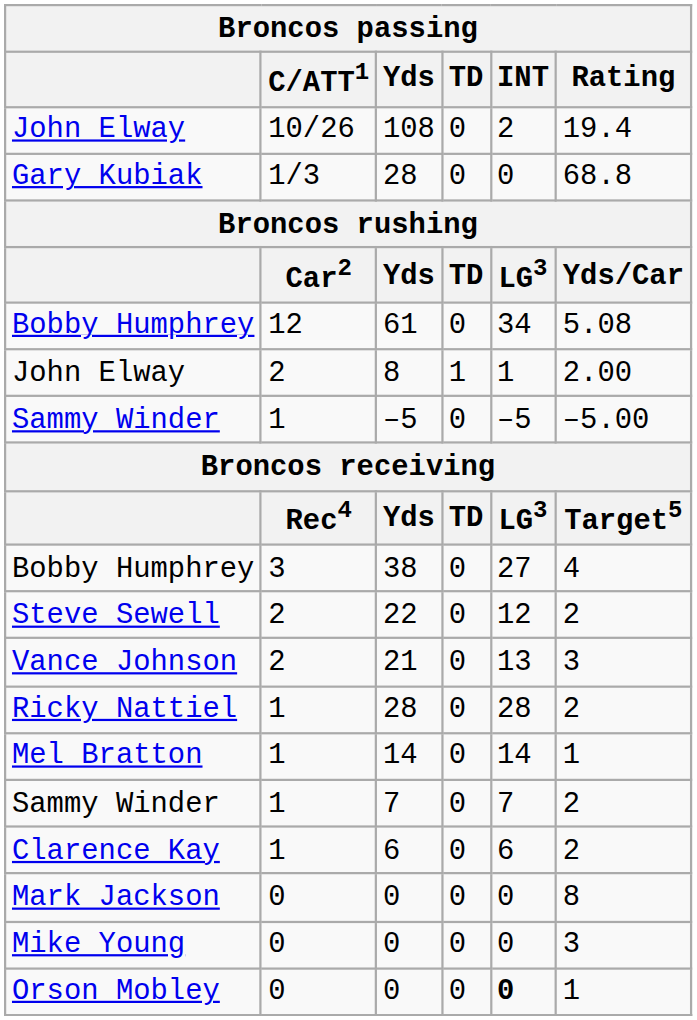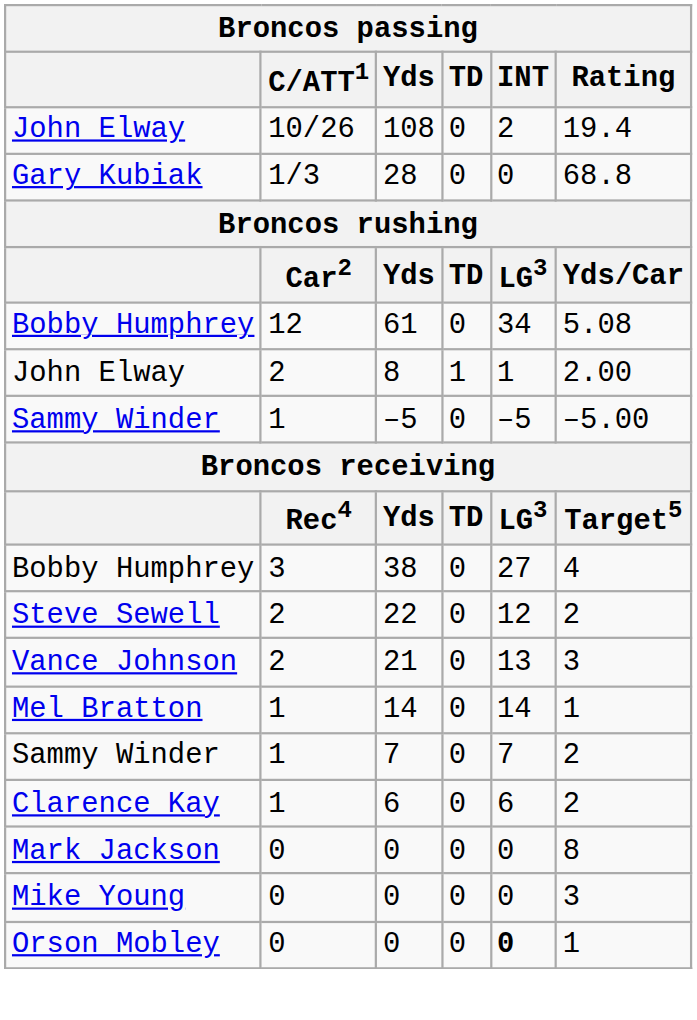- row: (125, 709)
